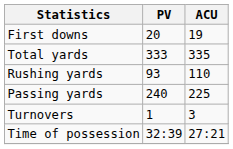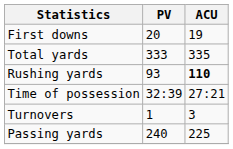(199, 74) normal -> (199, 74) bold
rows swapped: (55, 94) <-> (74, 134)
